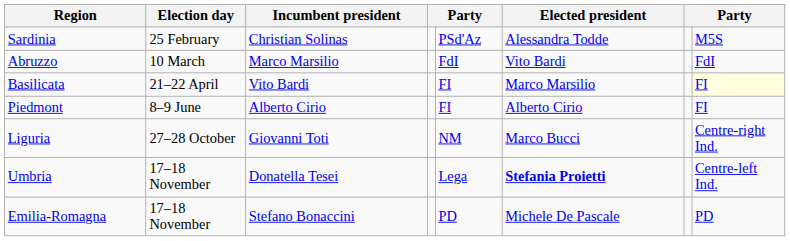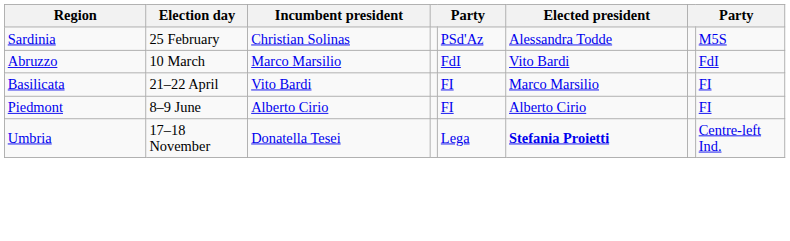(701, 84) lightyellow background -> (705, 84) no background
- row: (29, 138)
- row: (57, 216)
